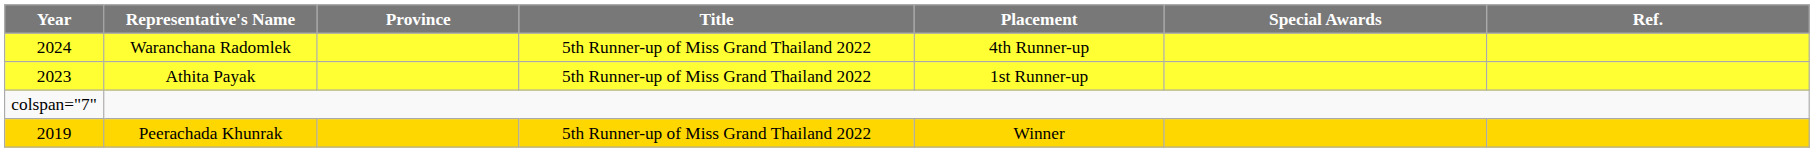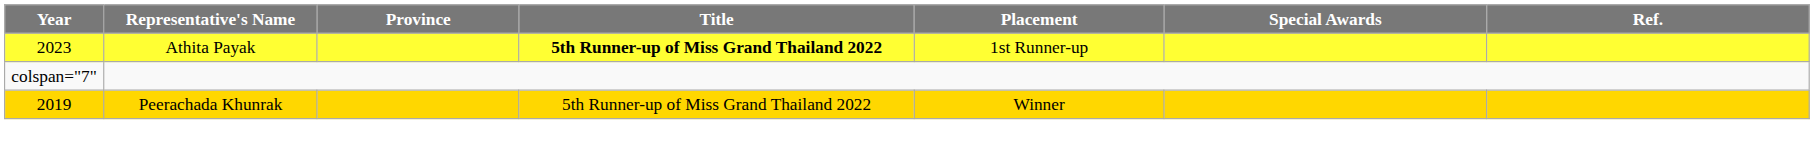- row: (211, 47)
(717, 76) normal -> (717, 47) bold
